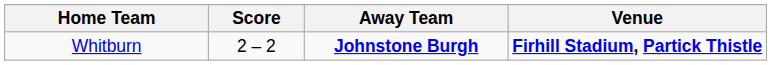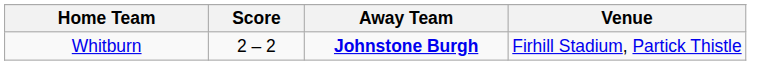(637, 45) bold -> (627, 45) normal
